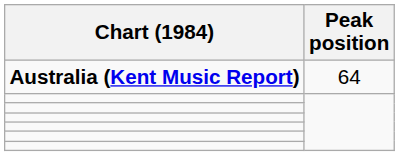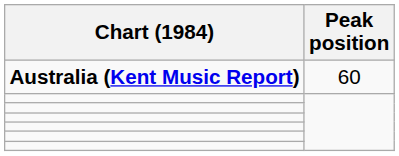(349, 76) 64 -> (349, 76) 60
